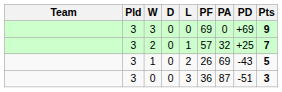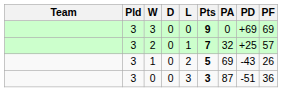columns swapped: (206, 12) <-> (267, 12)
